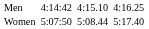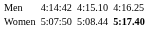(129, 21) normal -> (129, 21) bold
